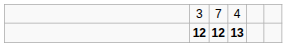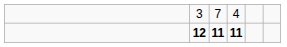(218, 33) 12 -> (218, 33) 11
(237, 33) 13 -> (236, 33) 11
